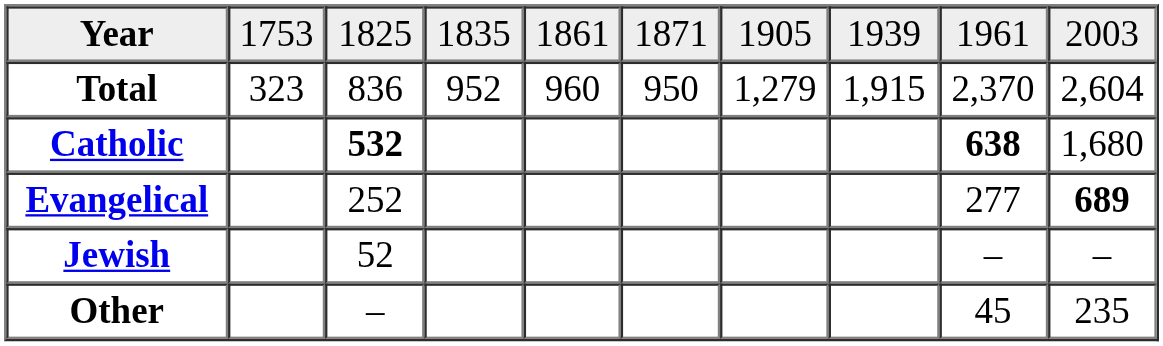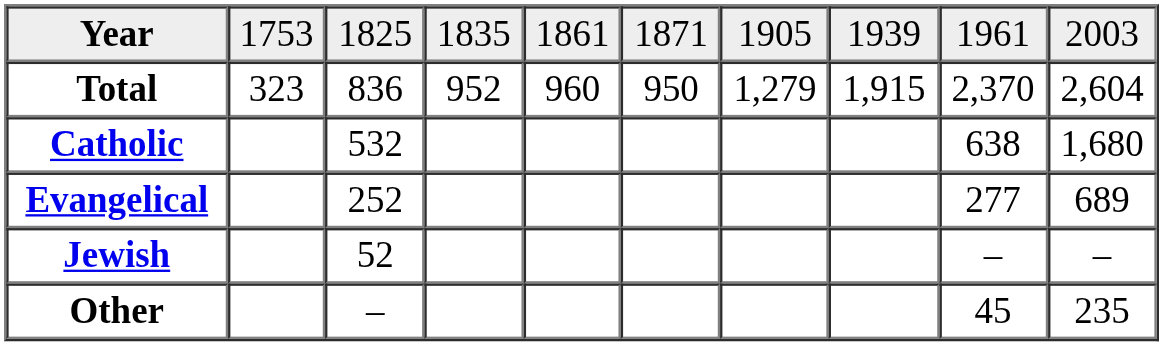(375, 144) bold -> (375, 144) normal
(993, 144) bold -> (993, 144) normal
(1102, 199) bold -> (1102, 199) normal
